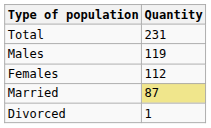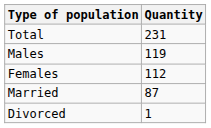(152, 93) khaki background -> (152, 93) no background
